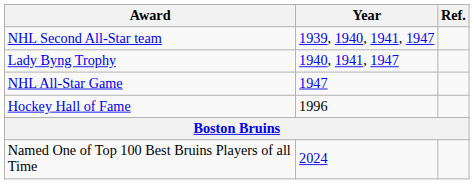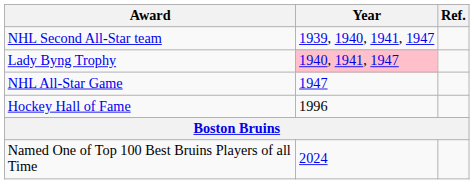(349, 60) no background -> (349, 60) pink background
